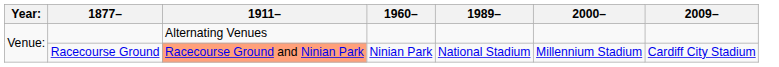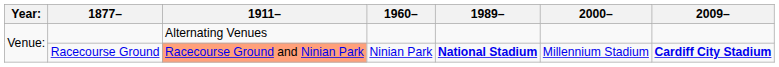(484, 52) normal -> (488, 52) bold
(702, 52) normal -> (713, 52) bold
